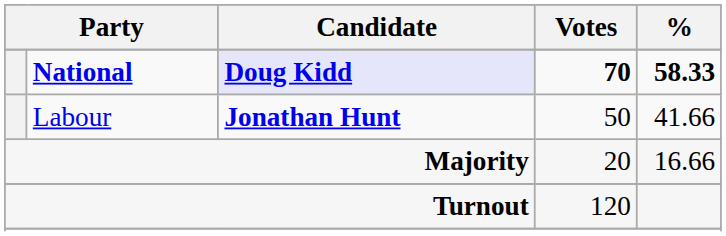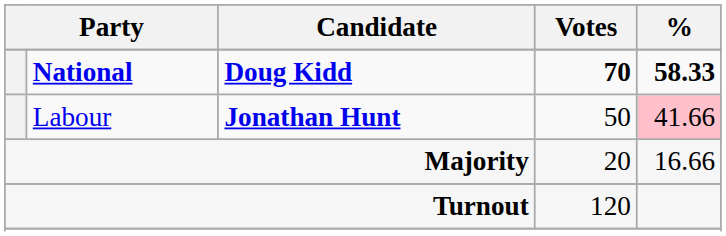(288, 71) lavender background -> (288, 71) no background
(685, 116) no background -> (685, 116) pink background
